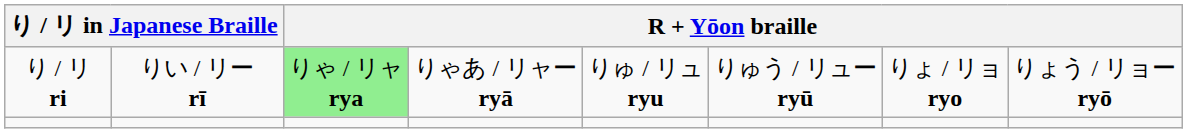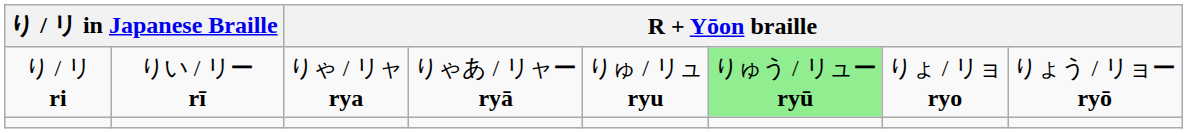(346, 82) lightgreen background -> (346, 82) no background
(795, 82) no background -> (795, 82) lightgreen background
